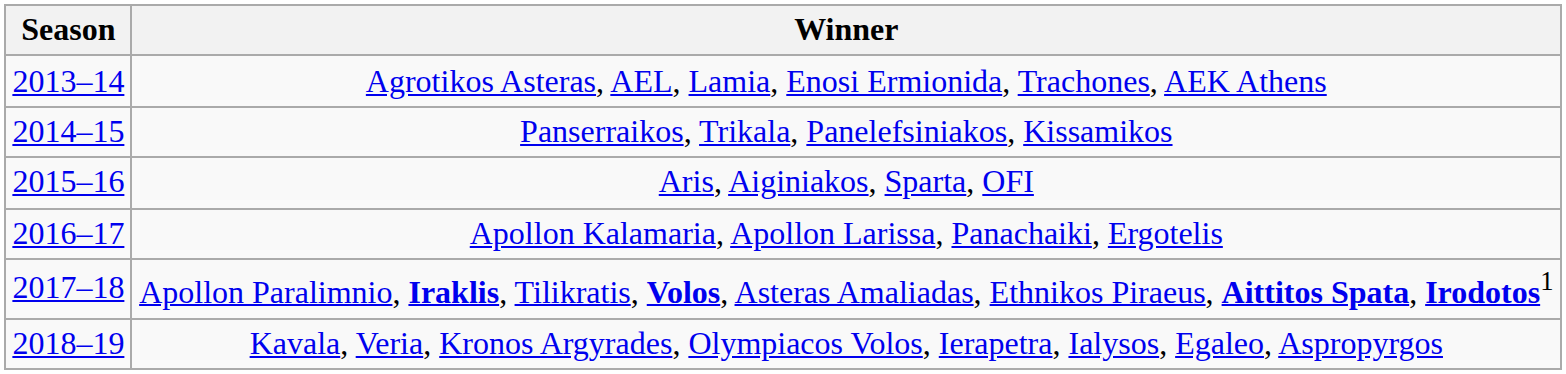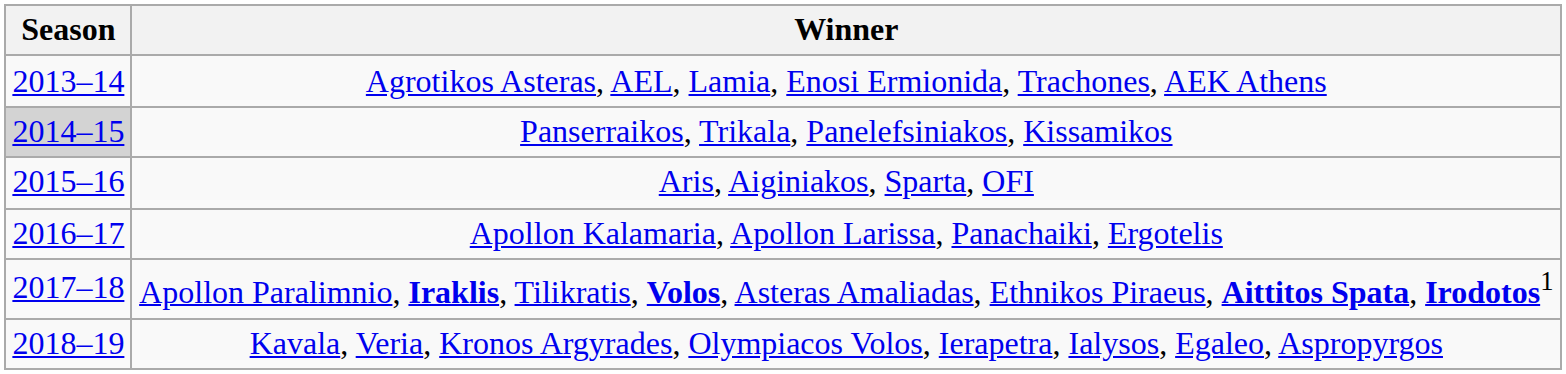(68, 131) no background -> (68, 131) lightgrey background
